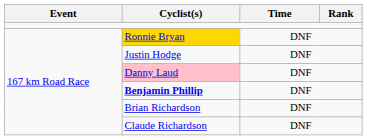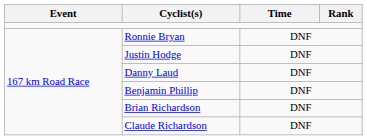(155, 37) gold background -> (155, 37) no background
(151, 73) pink background -> (151, 73) no background
(164, 90) bold -> (161, 90) normal
